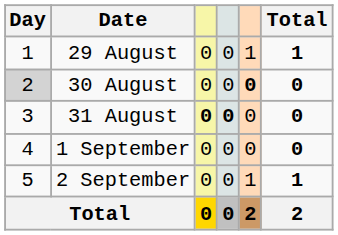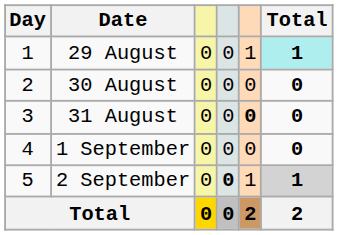(297, 53) no background -> (297, 53) paleturquoise background
(28, 85) lightgrey background -> (28, 85) no background
(250, 85) bold -> (250, 85) normal
(206, 117) bold -> (206, 117) normal
(228, 117) bold -> (228, 117) normal
(250, 117) normal -> (250, 117) bold
(228, 181) normal -> (228, 181) bold
(297, 181) no background -> (297, 181) lightgrey background
